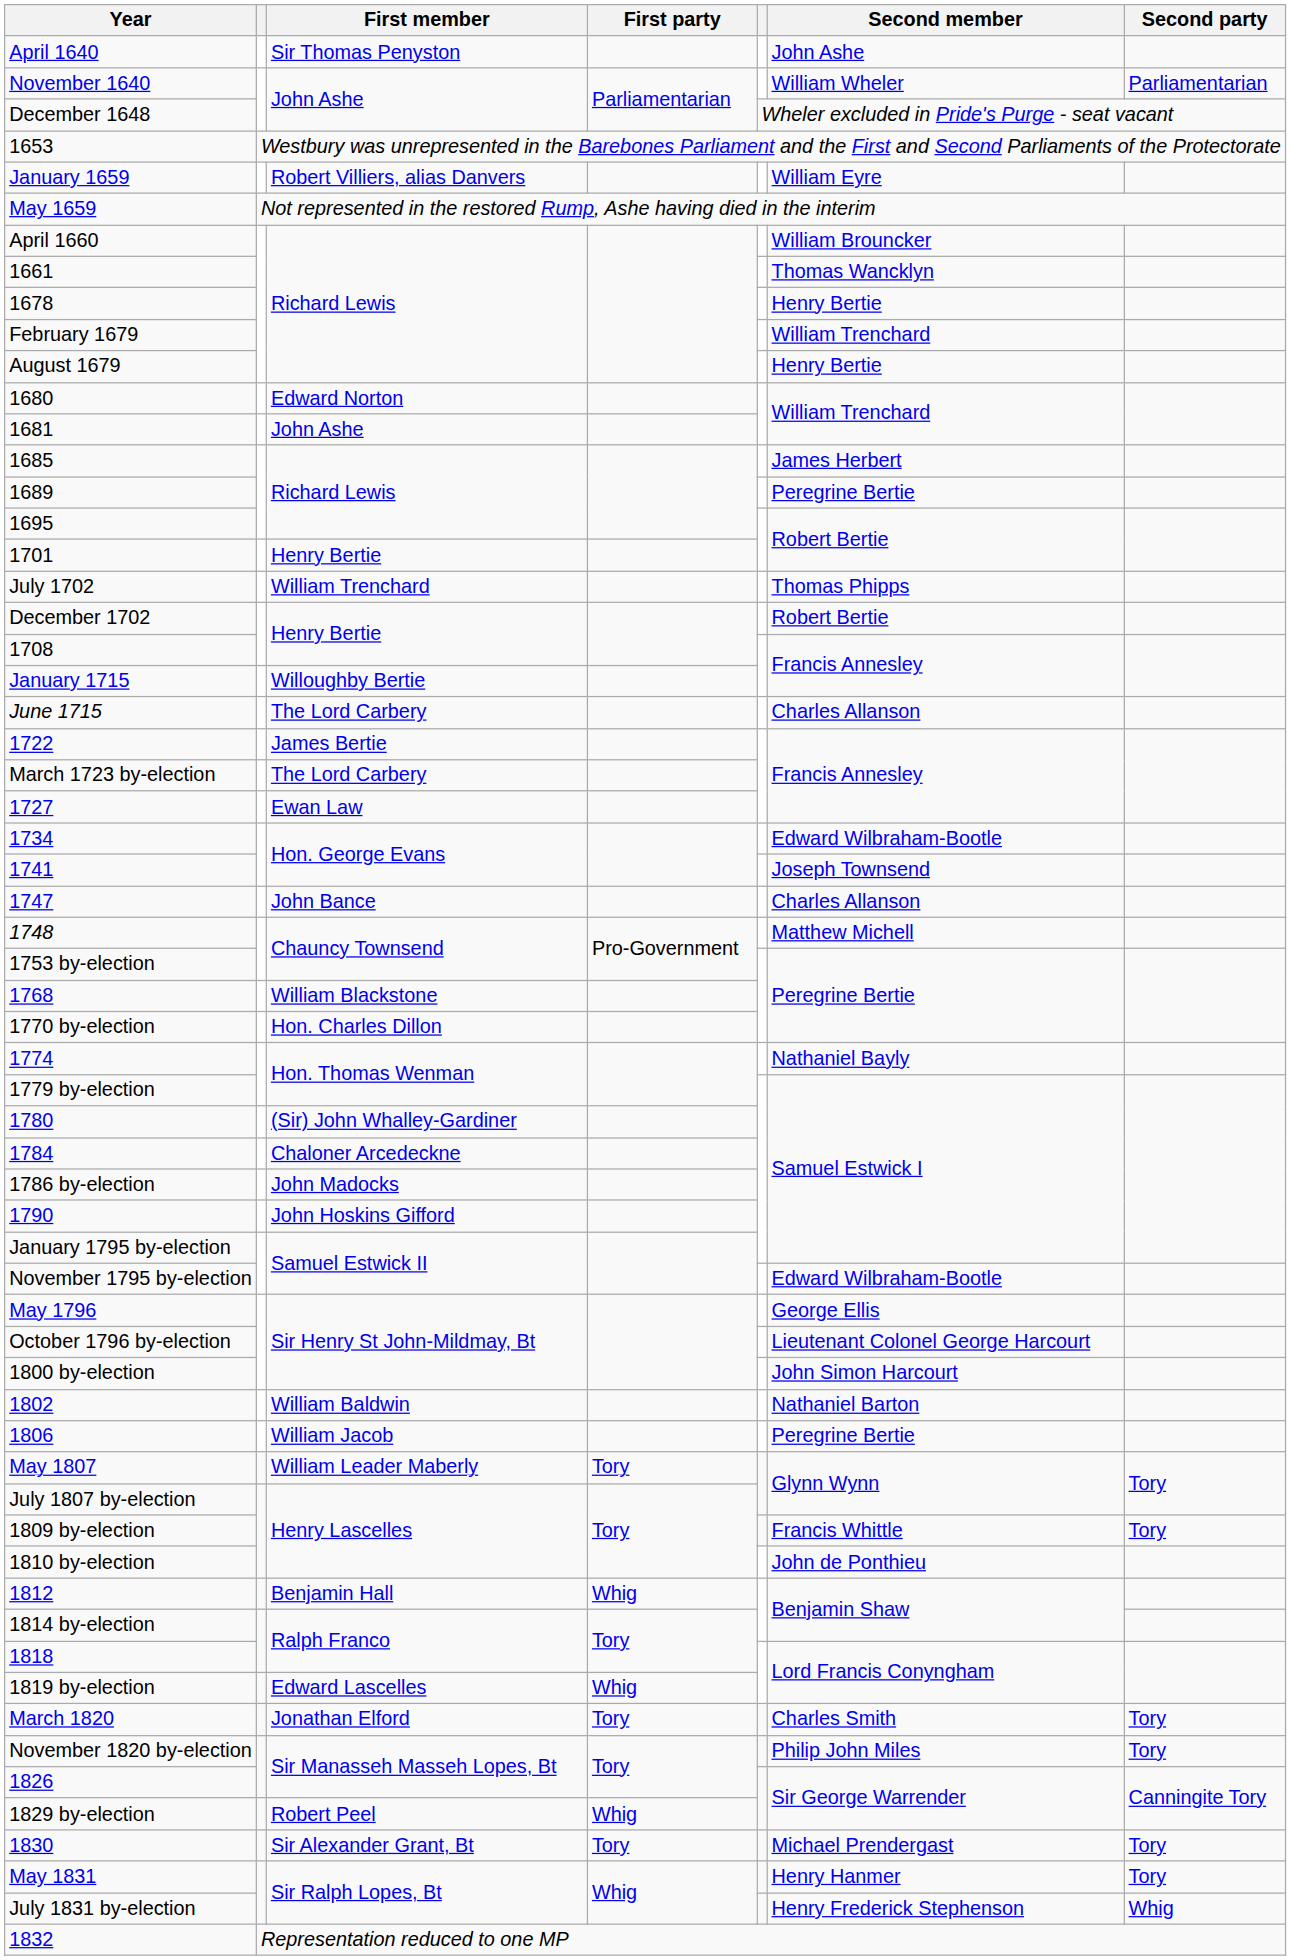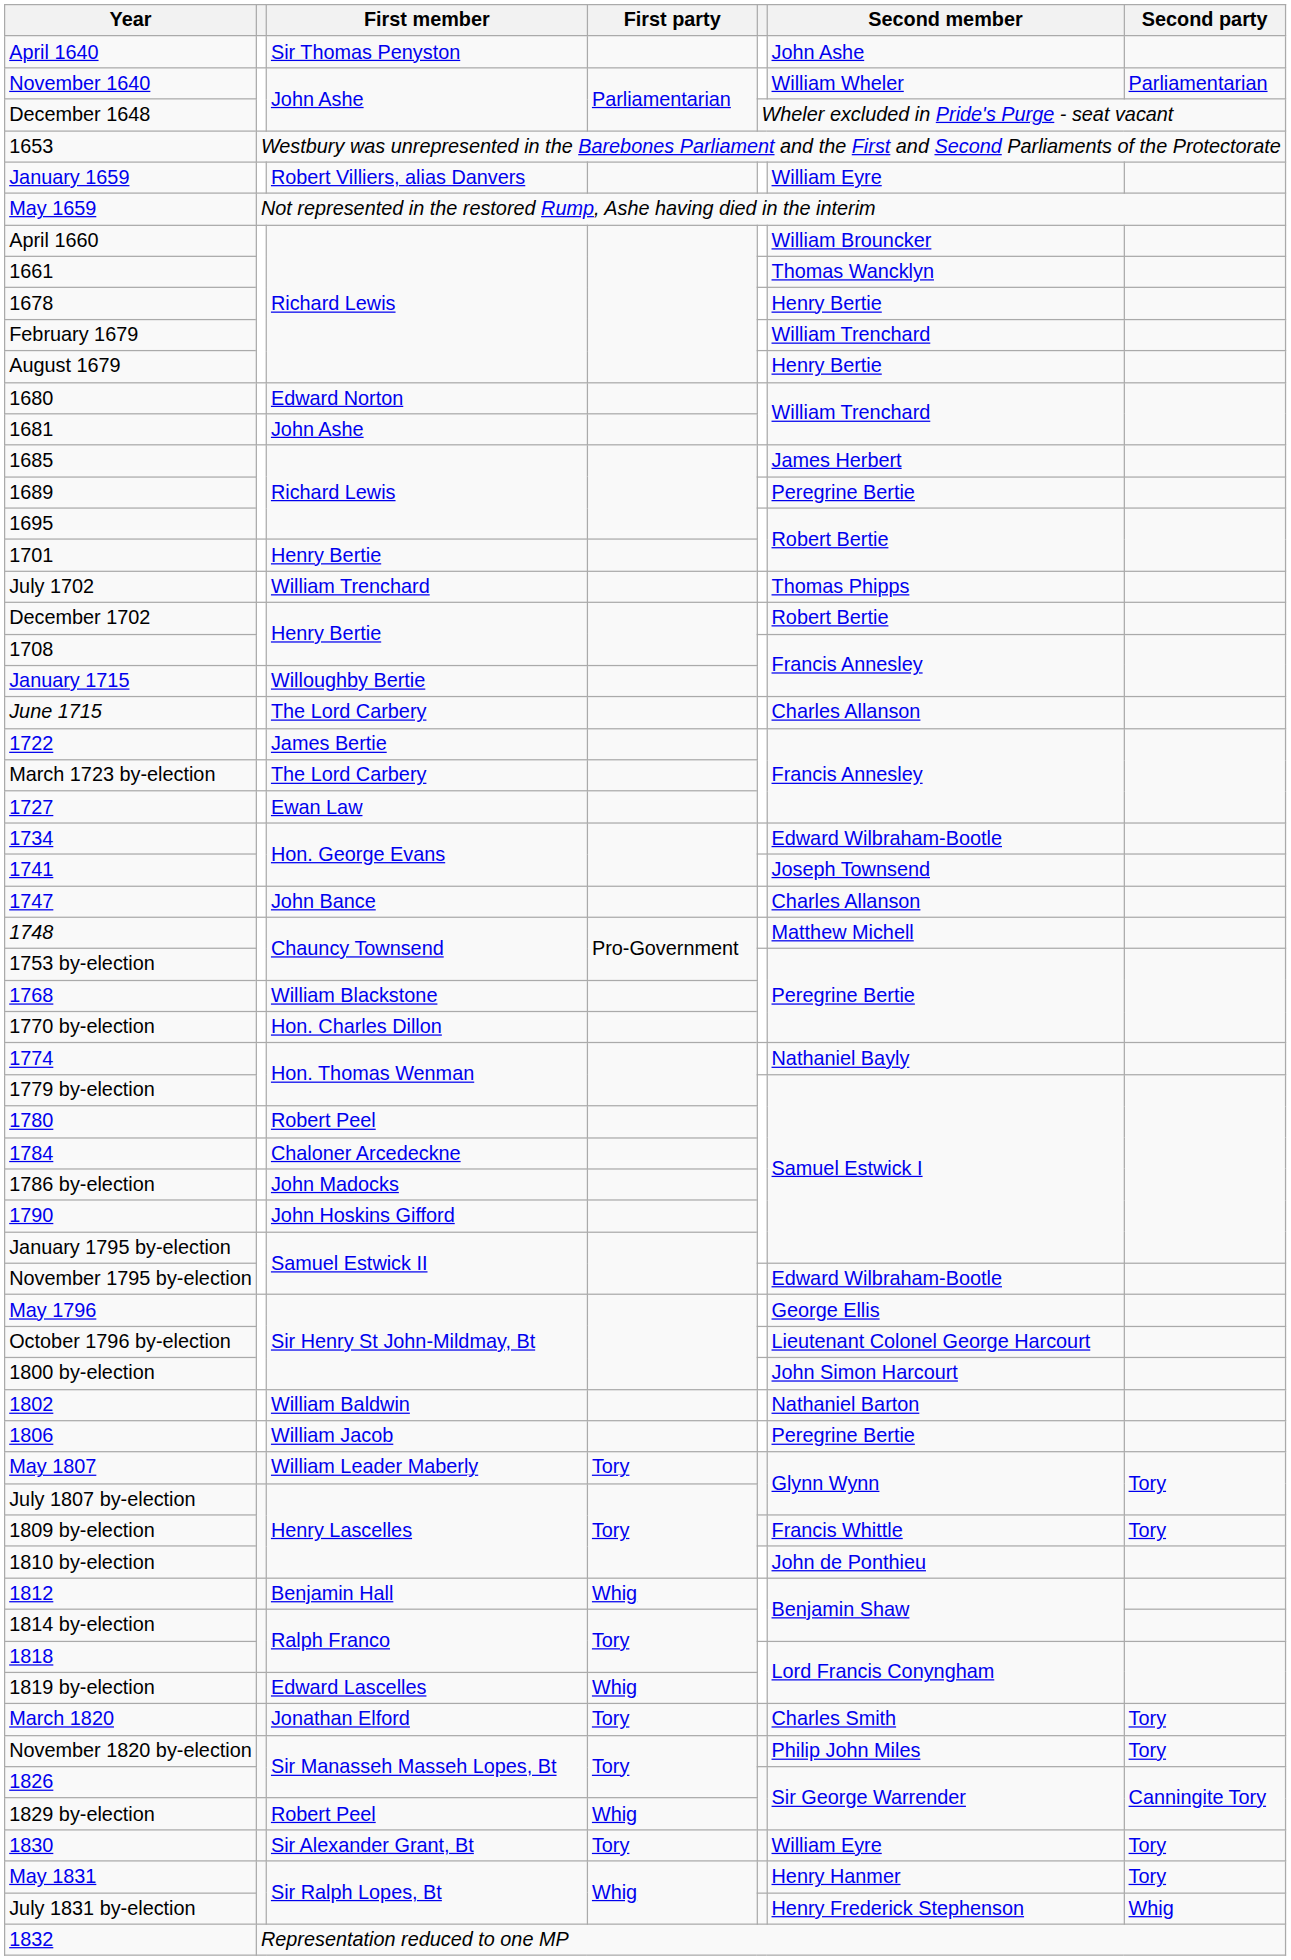(394, 1121) (Sir) John Whalley-Gardiner -> (323, 1121) Robert Peel
(863, 1845) Michael Prendergast -> (827, 1845) William Eyre
